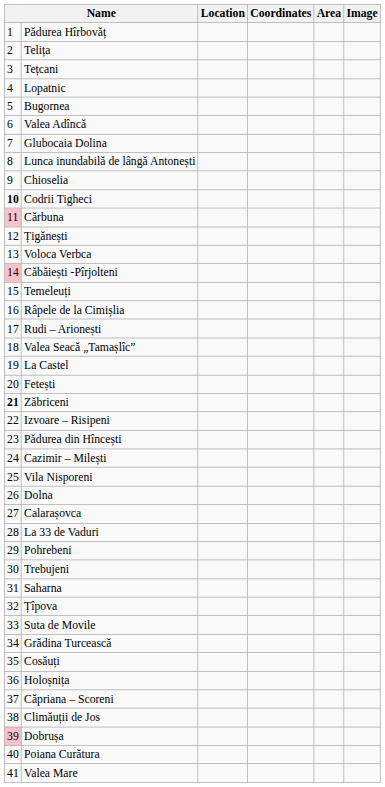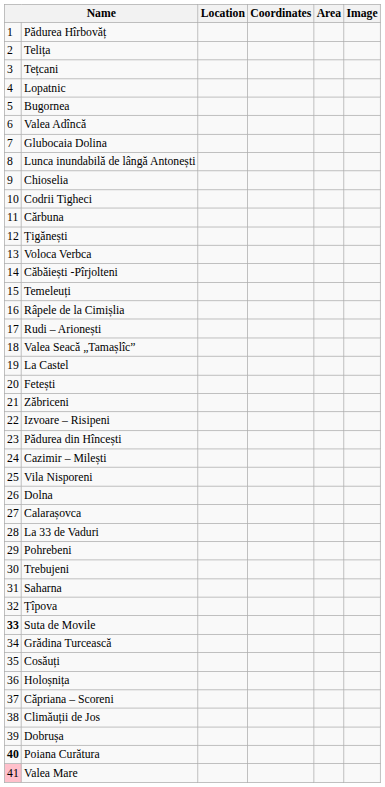(13, 198) bold -> (13, 198) normal
(13, 217) pink background -> (13, 217) no background
(13, 273) pink background -> (13, 273) no background
(13, 402) bold -> (13, 402) normal
(13, 625) normal -> (13, 625) bold
(13, 736) pink background -> (13, 736) no background
(13, 754) normal -> (13, 754) bold
(13, 773) no background -> (13, 773) pink background
